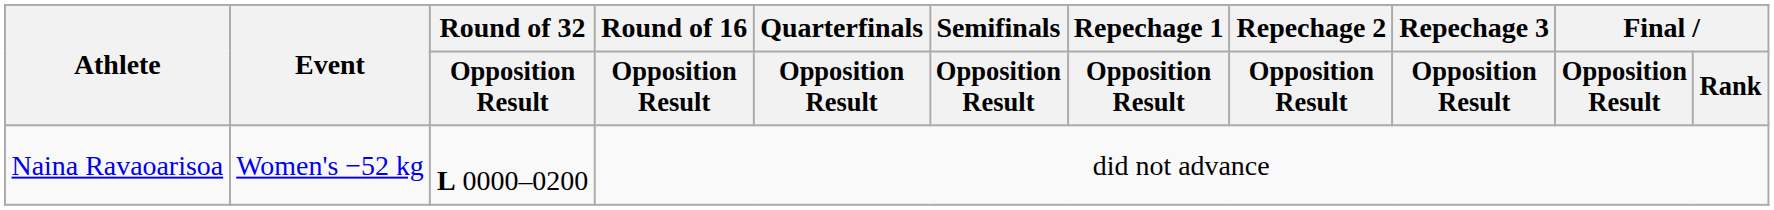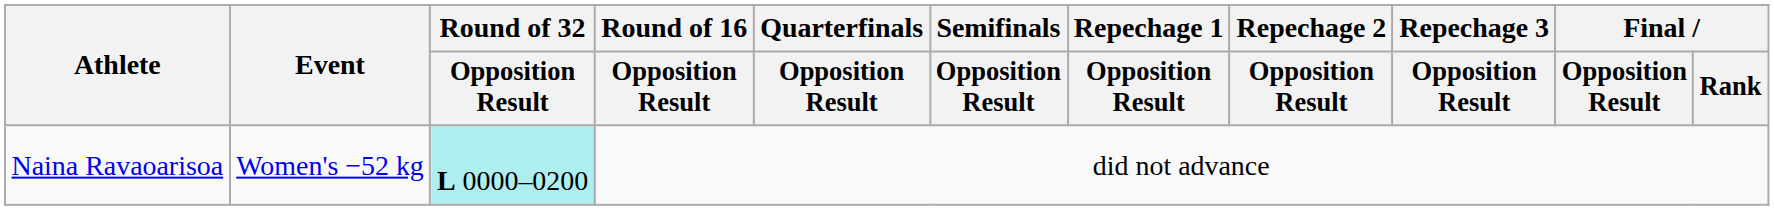(513, 181) no background -> (513, 181) paleturquoise background
